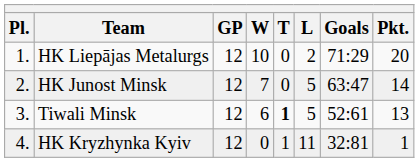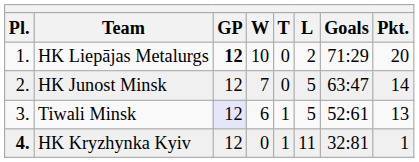(233, 56) normal -> (233, 56) bold
(233, 114) no background -> (233, 114) lavender background
(285, 114) bold -> (285, 114) normal
(23, 143) normal -> (23, 143) bold
